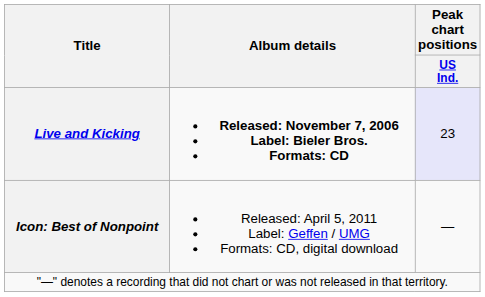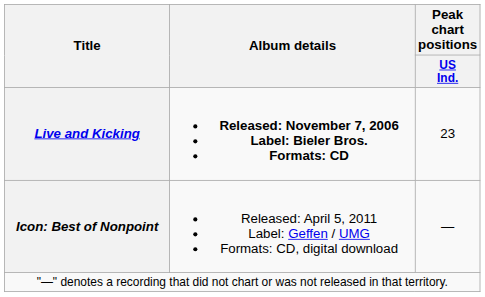(448, 133) lavender background -> (448, 133) no background
